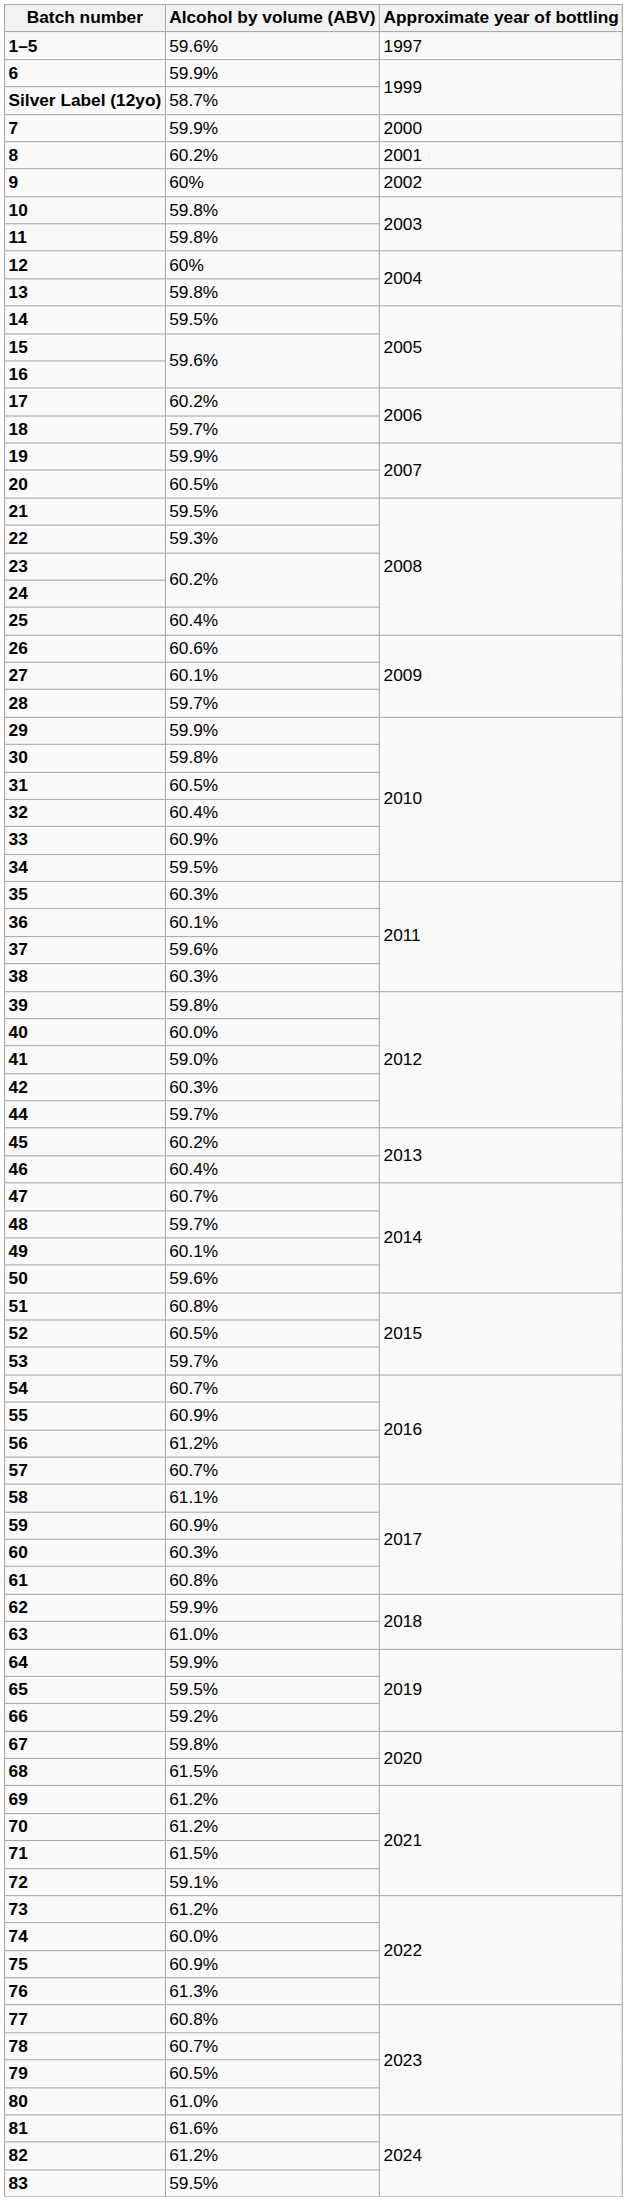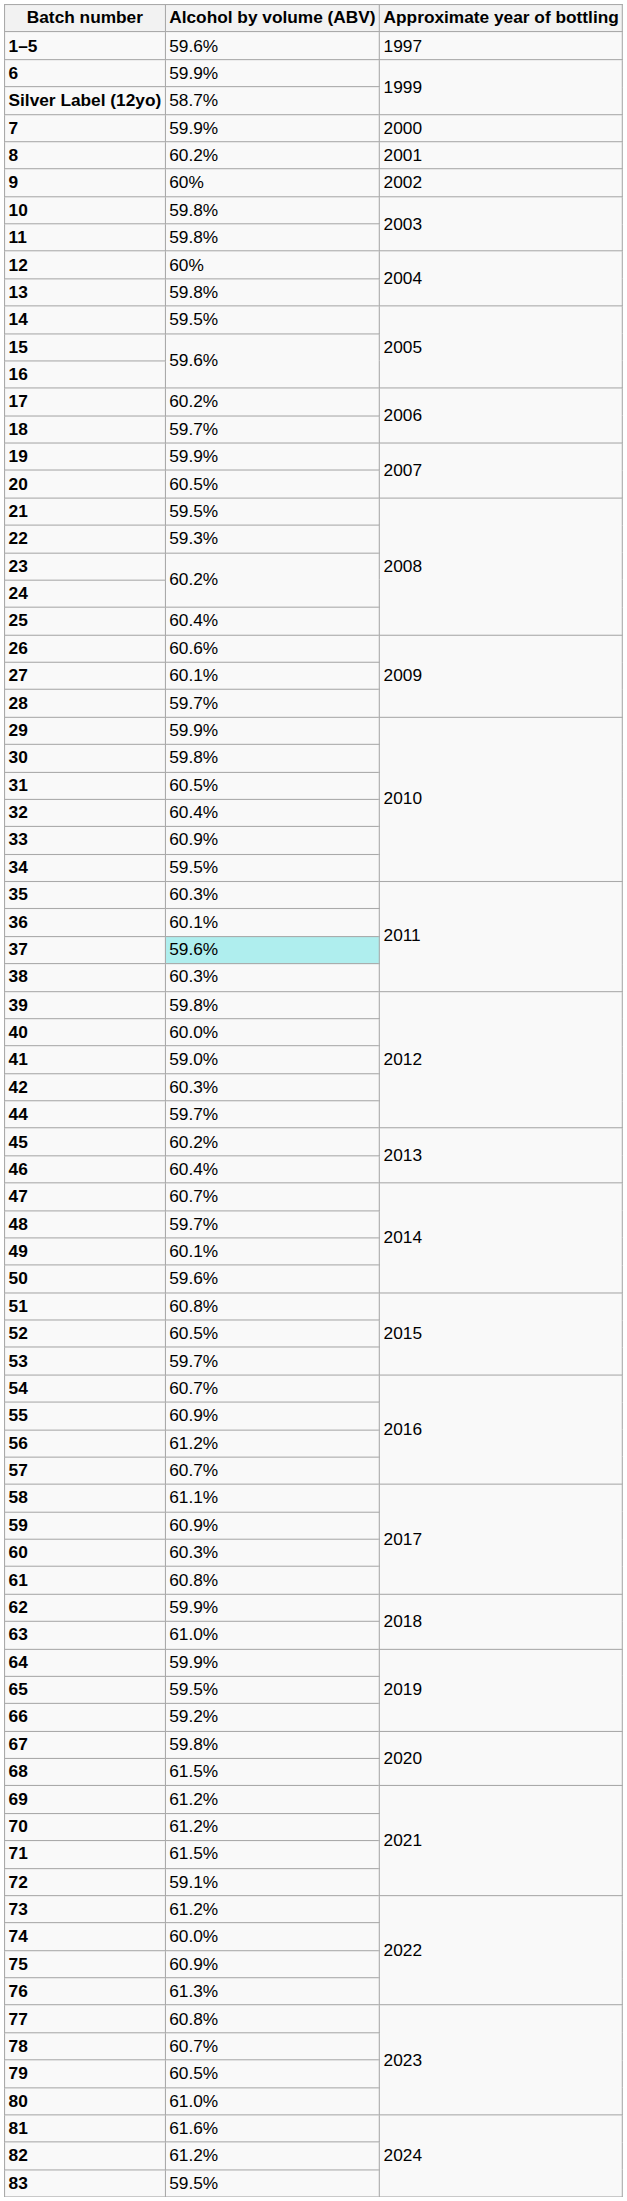(194, 949) no background -> (194, 949) paleturquoise background
